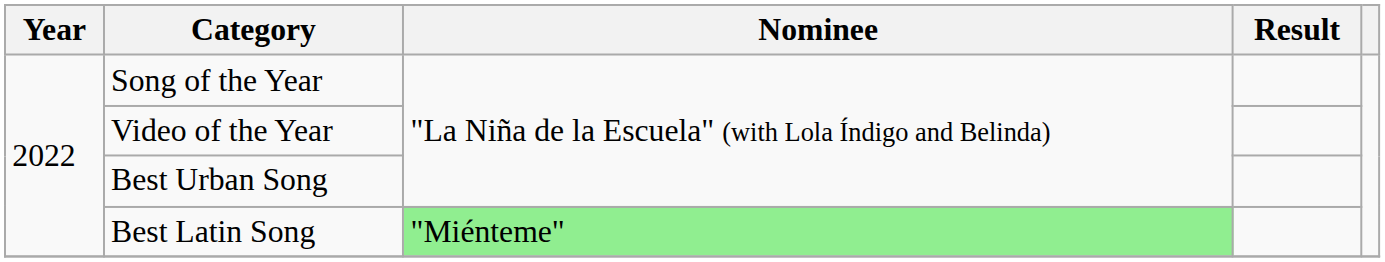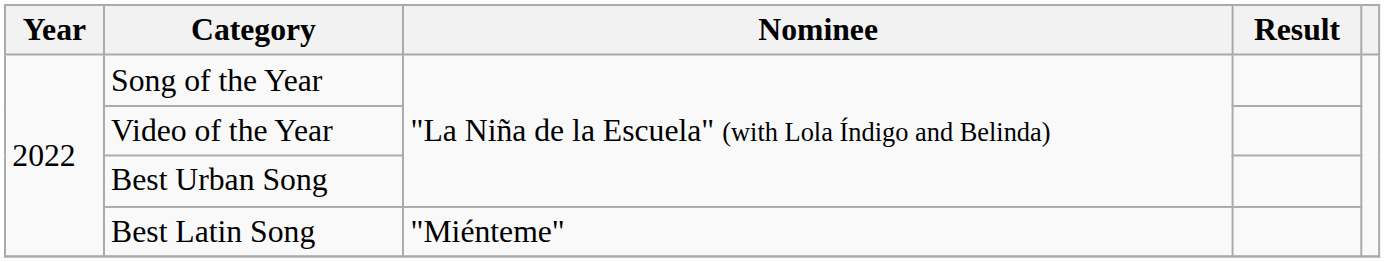(488, 230) lightgreen background -> (488, 230) no background
